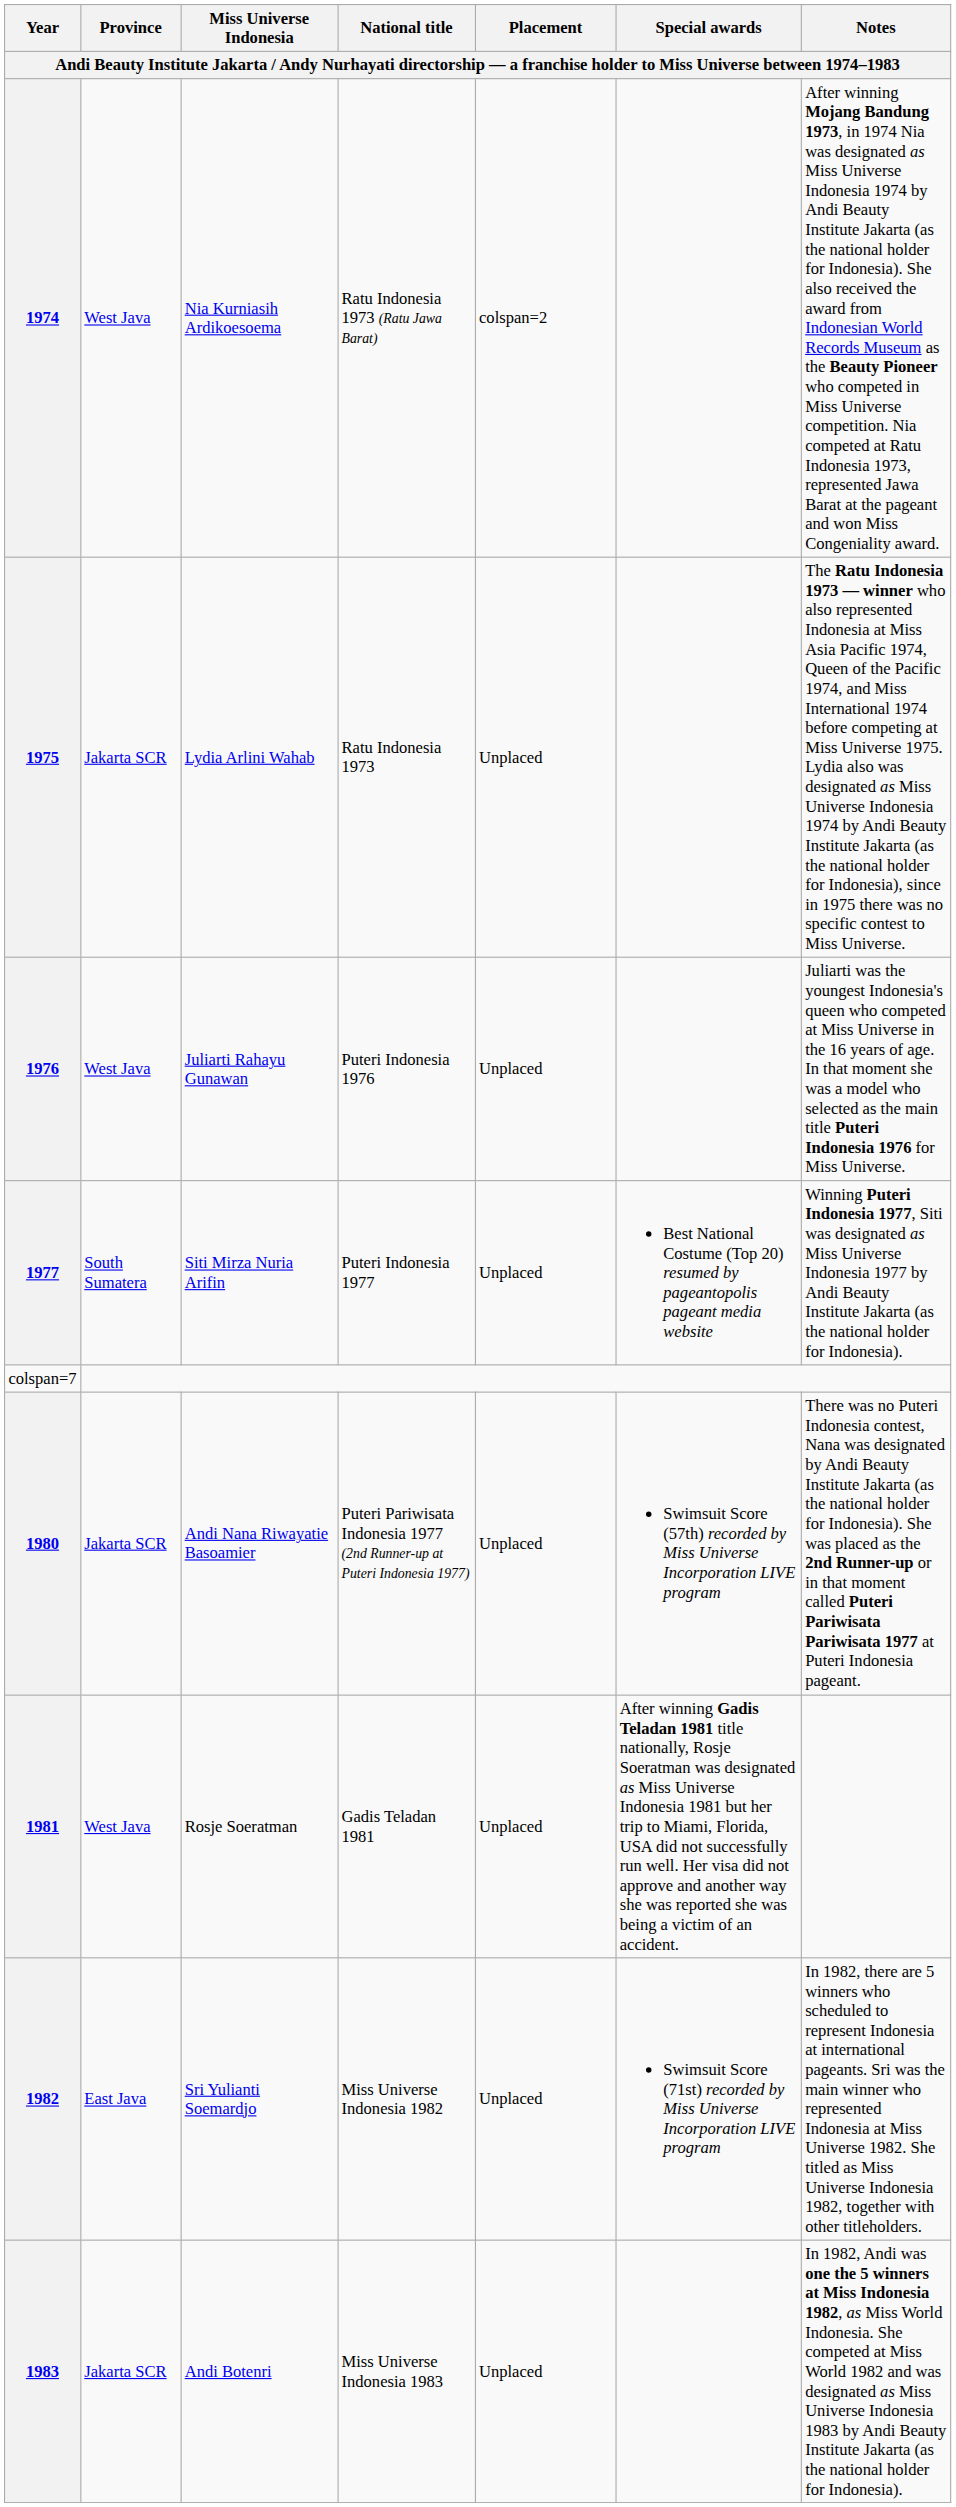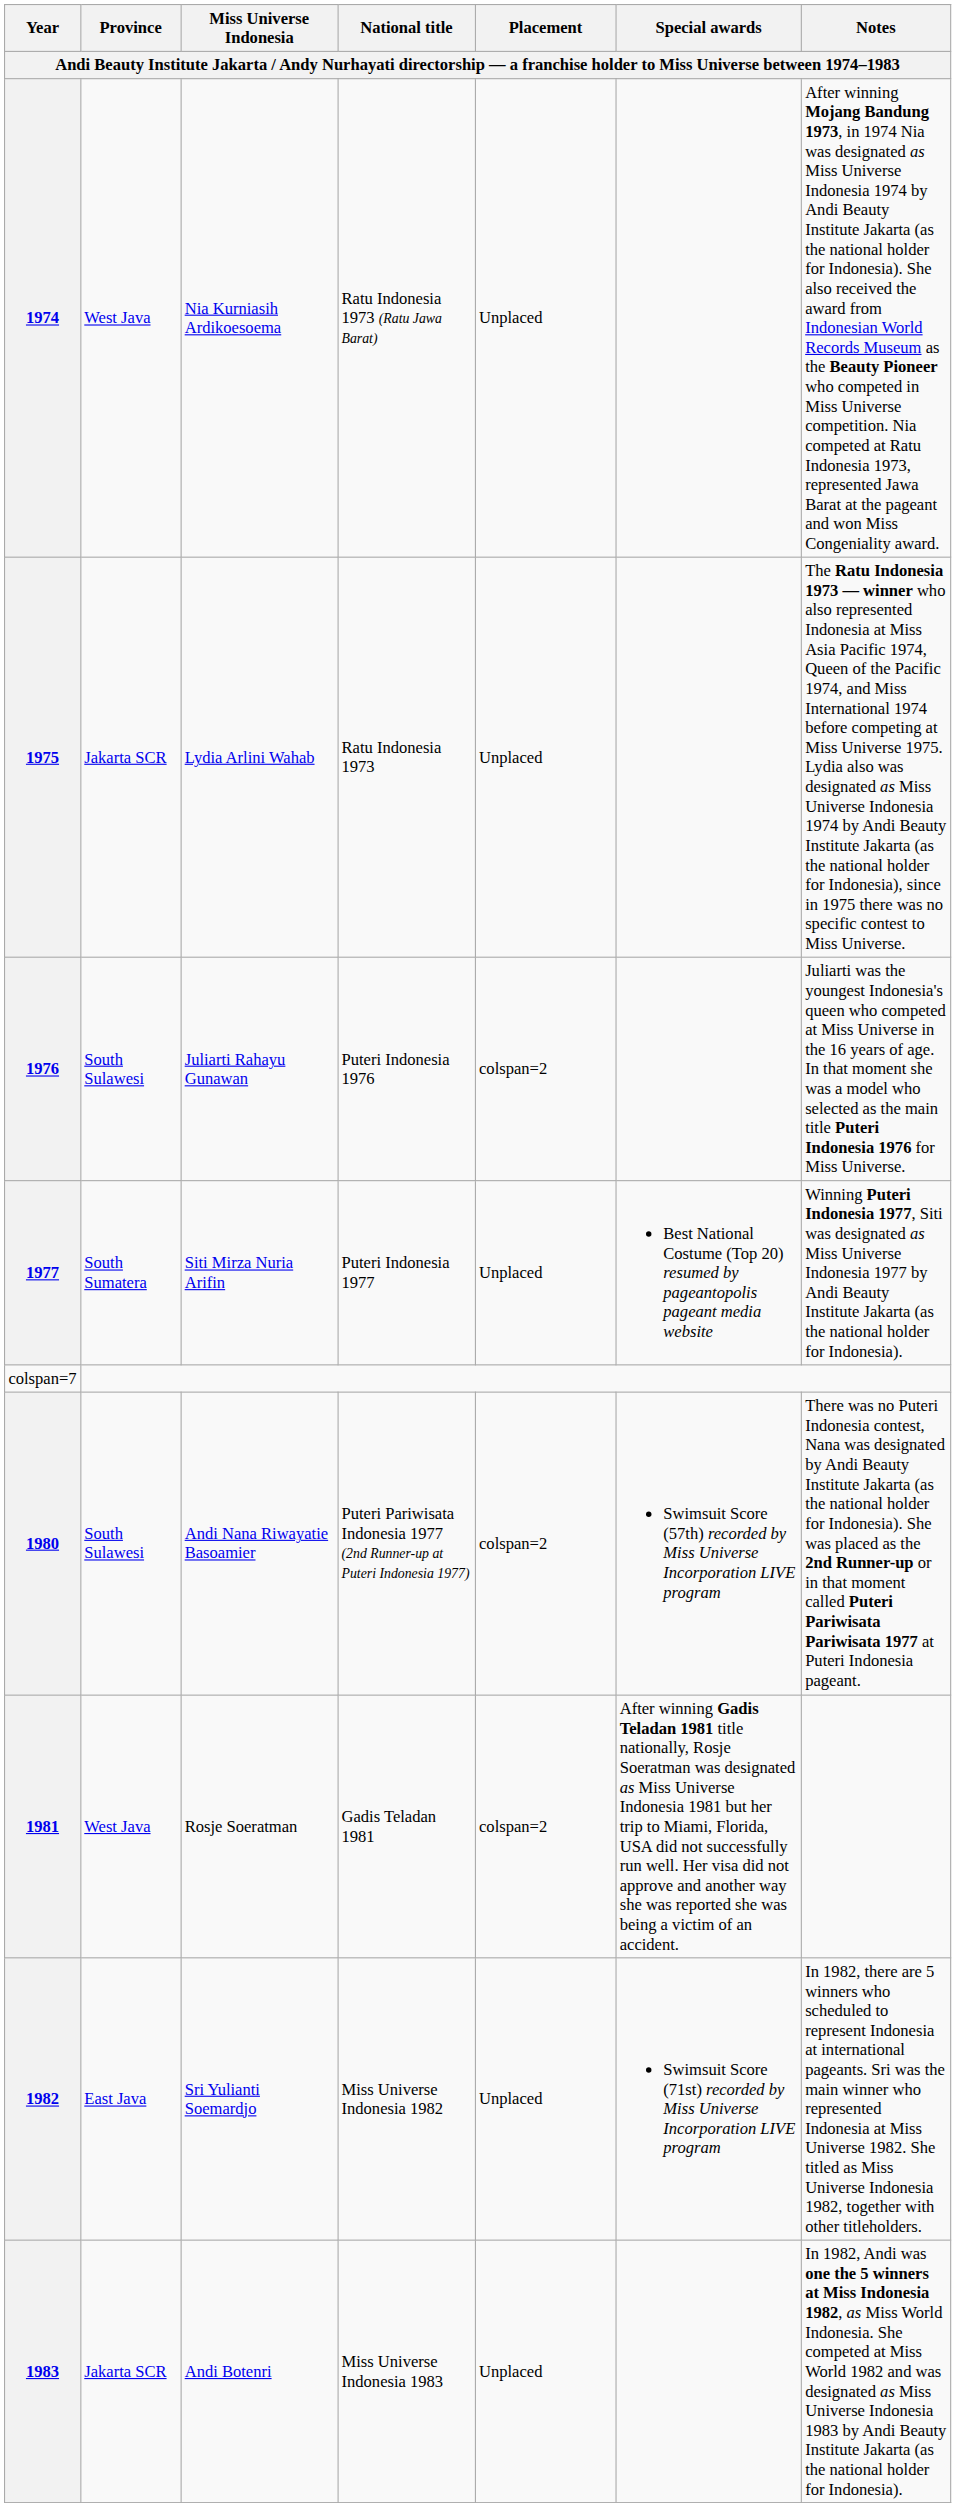(513, 318) colspan=2 -> (511, 318) Unplaced
(117, 1069) West Java -> (114, 1069) South Sulawesi
(511, 1069) Unplaced -> (513, 1069) colspan=2
(125, 1543) Jakarta SCR -> (114, 1543) South Sulawesi
(511, 1543) Unplaced -> (513, 1543) colspan=2
(511, 1826) Unplaced -> (513, 1826) colspan=2
